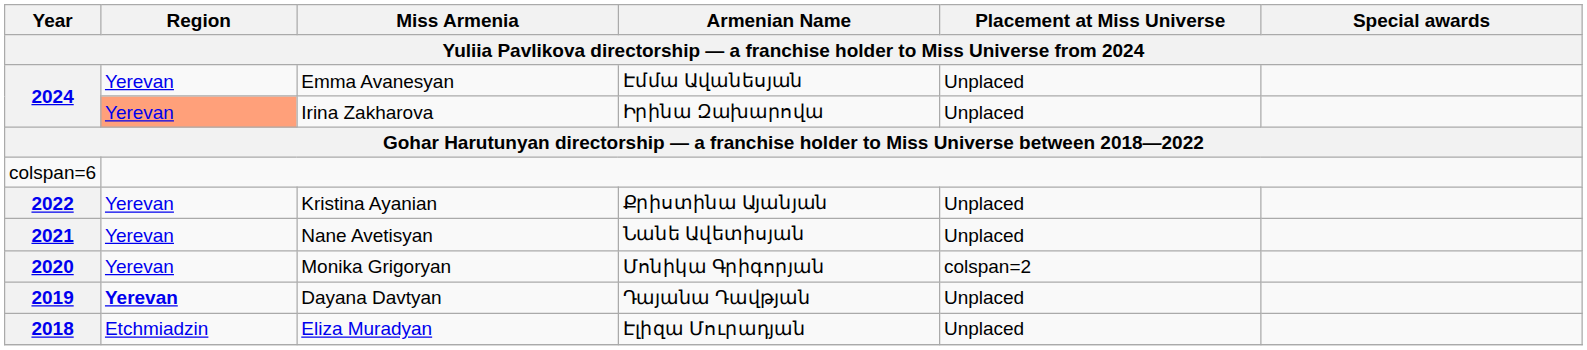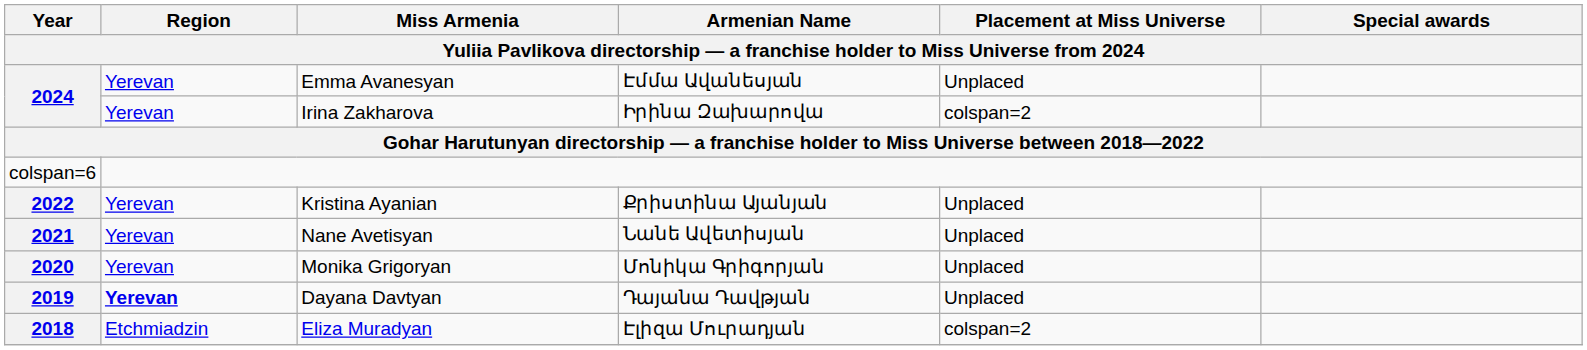(139, 112) lightsalmon background -> (139, 112) no background
(984, 112) Unplaced -> (987, 112) colspan=2
(987, 266) colspan=2 -> (984, 266) Unplaced
(984, 329) Unplaced -> (987, 329) colspan=2
